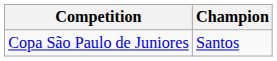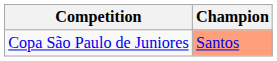(218, 42) no background -> (218, 42) lightsalmon background
